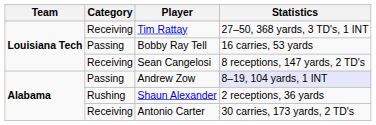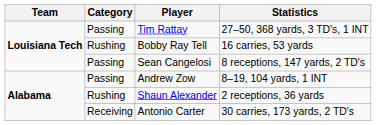(110, 29) Receiving -> (106, 29) Passing
(106, 46) Passing -> (106, 46) Rushing
(110, 62) Receiving -> (106, 62) Passing
(274, 79) lavender background -> (274, 79) no background
